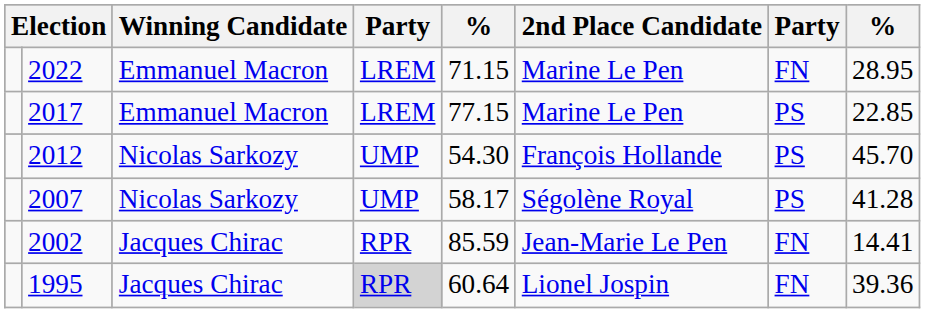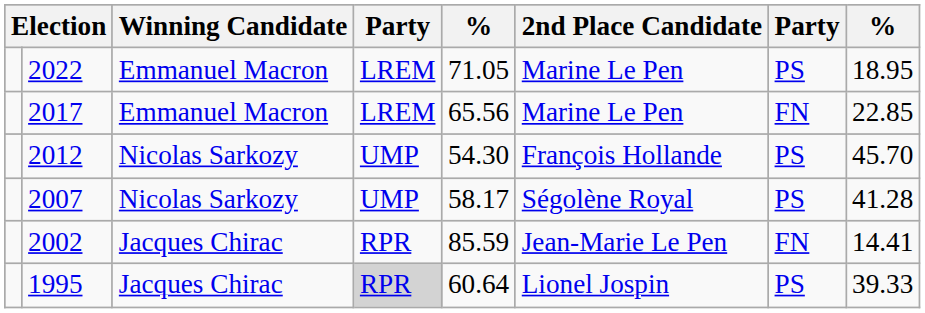(479, 69) 71.15 -> (479, 69) 71.05
(792, 69) FN -> (790, 69) PS
(883, 69) 28.95 -> (883, 69) 18.95
(479, 112) 77.15 -> (479, 112) 65.56
(790, 112) PS -> (792, 112) FN
(792, 284) FN -> (790, 284) PS
(883, 284) 39.36 -> (883, 284) 39.33
